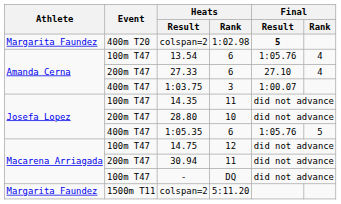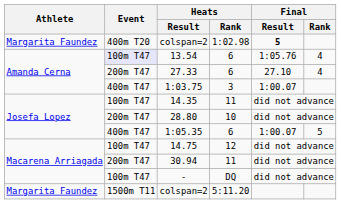(128, 56) no background -> (128, 56) lavender background
(278, 131) 1:05.76 -> (278, 131) 1:00.07
